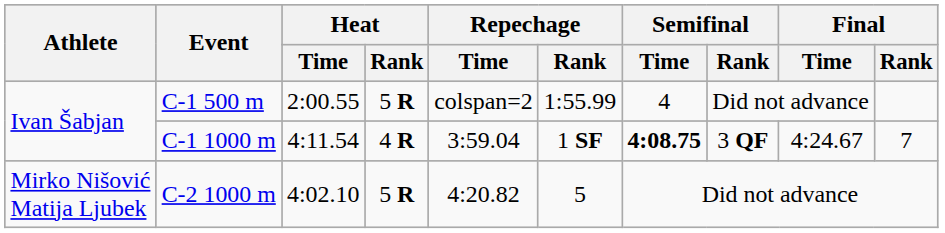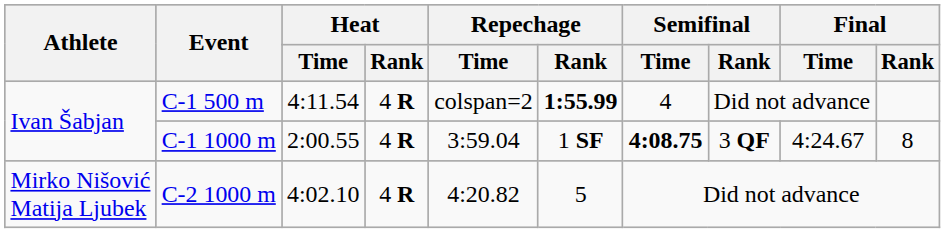(323, 101) 2:00.55 -> (323, 101) 4:11.54
(397, 101) 5 R -> (397, 101) 4 R
(580, 101) normal -> (581, 101) bold
(323, 140) 4:11.54 -> (323, 140) 2:00.55
(906, 140) 7 -> (908, 140) 8
(397, 194) 5 R -> (397, 194) 4 R
